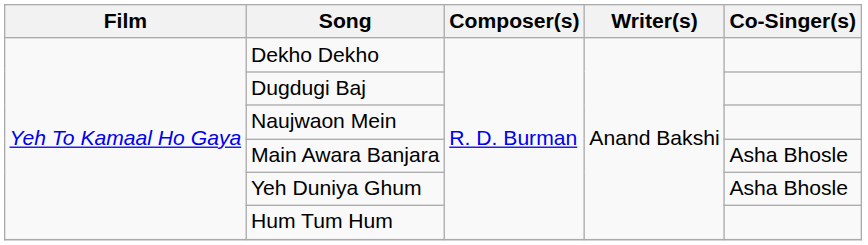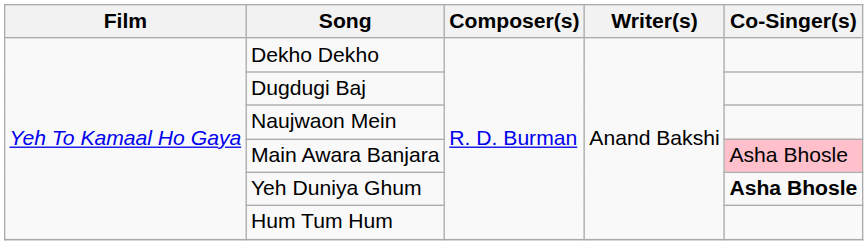(789, 155) no background -> (789, 155) pink background
(789, 188) normal -> (793, 188) bold
